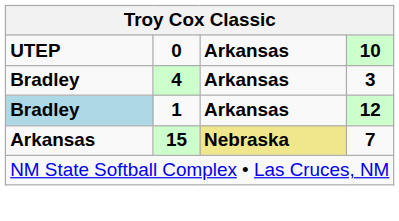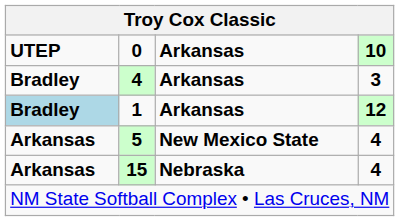+ row: (137, 140)
(247, 140) khaki background -> (202, 170) no background
(370, 140) 7 -> (376, 170) 4
